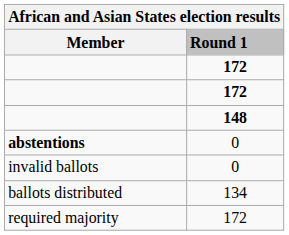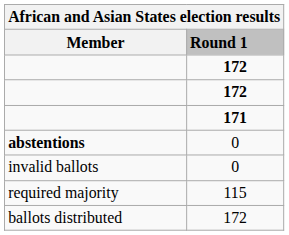(235, 117) 148 -> (235, 117) 171
(65, 192) ballots distributed -> (63, 192) required majority
(235, 192) 134 -> (235, 192) 115
(63, 218) required majority -> (65, 218) ballots distributed
